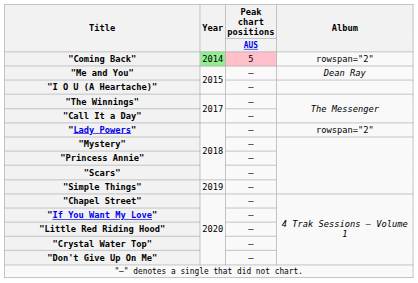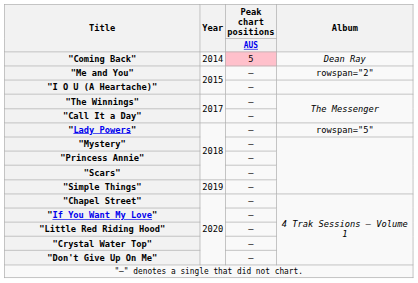(213, 59) lightgreen background -> (213, 59) no background
(345, 59) rowspan="2" -> (345, 59) Dean Ray
(345, 73) Dean Ray -> (345, 73) rowspan="2"
(345, 130) rowspan="2" -> (345, 130) rowspan="5"
